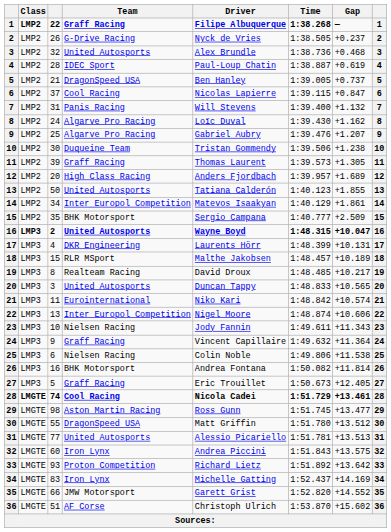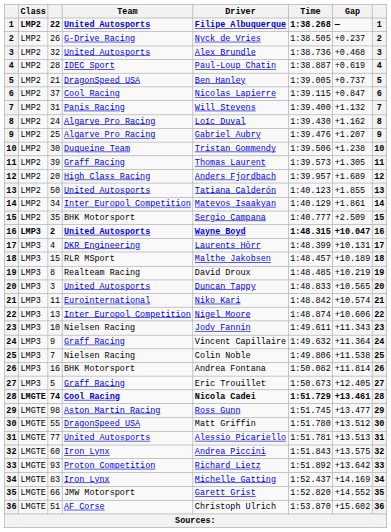(94, 25) Graff Racing -> (107, 25) United Autosports
(353, 273) +10.217 -> (353, 273) +10.219
(52, 356) 6 -> (52, 356) 7
